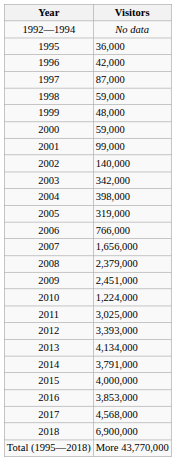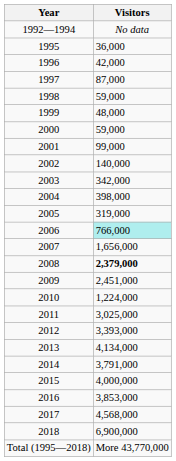(113, 230) no background -> (113, 230) paleturquoise background
(117, 264) normal -> (117, 264) bold
